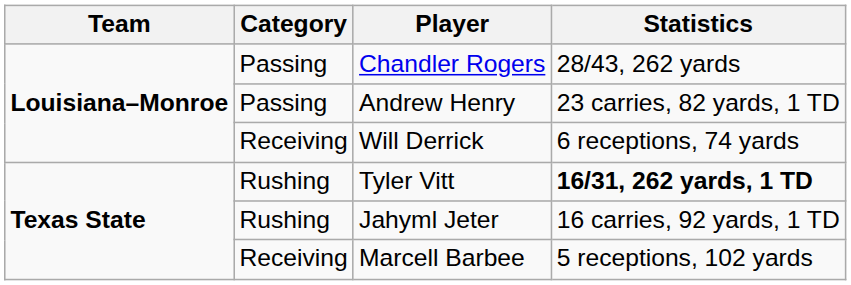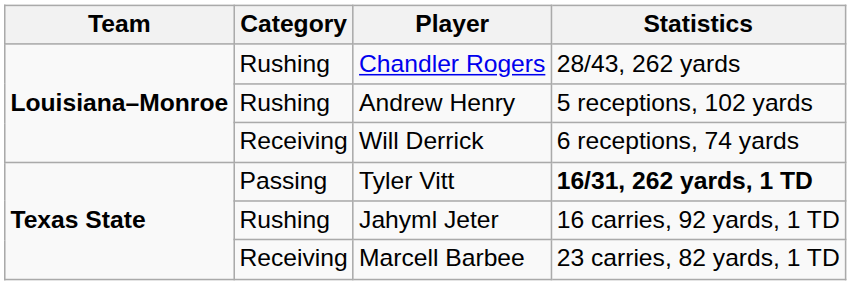(283, 63) Passing -> (285, 63) Rushing
(283, 102) Passing -> (285, 102) Rushing
(698, 102) 23 carries, 82 yards, 1 TD -> (685, 102) 5 receptions, 102 yards
(285, 180) Rushing -> (283, 180) Passing
(685, 259) 5 receptions, 102 yards -> (698, 259) 23 carries, 82 yards, 1 TD
